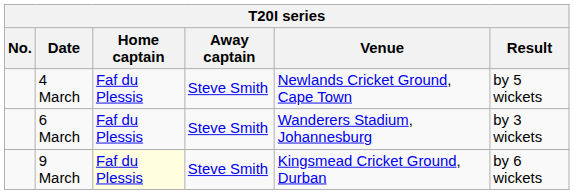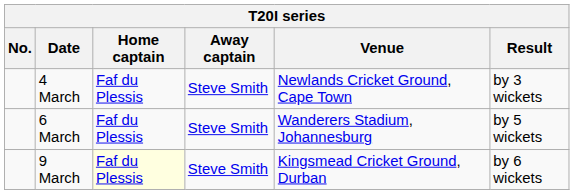(518, 88) by 5 wickets -> (518, 88) by 3 wickets
(518, 128) by 3 wickets -> (518, 128) by 5 wickets
